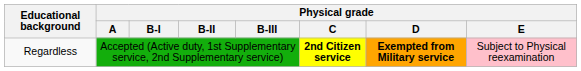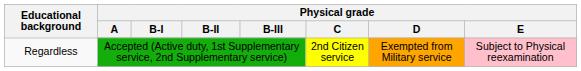(332, 52) bold -> (337, 52) normal
(416, 52) bold -> (417, 52) normal
